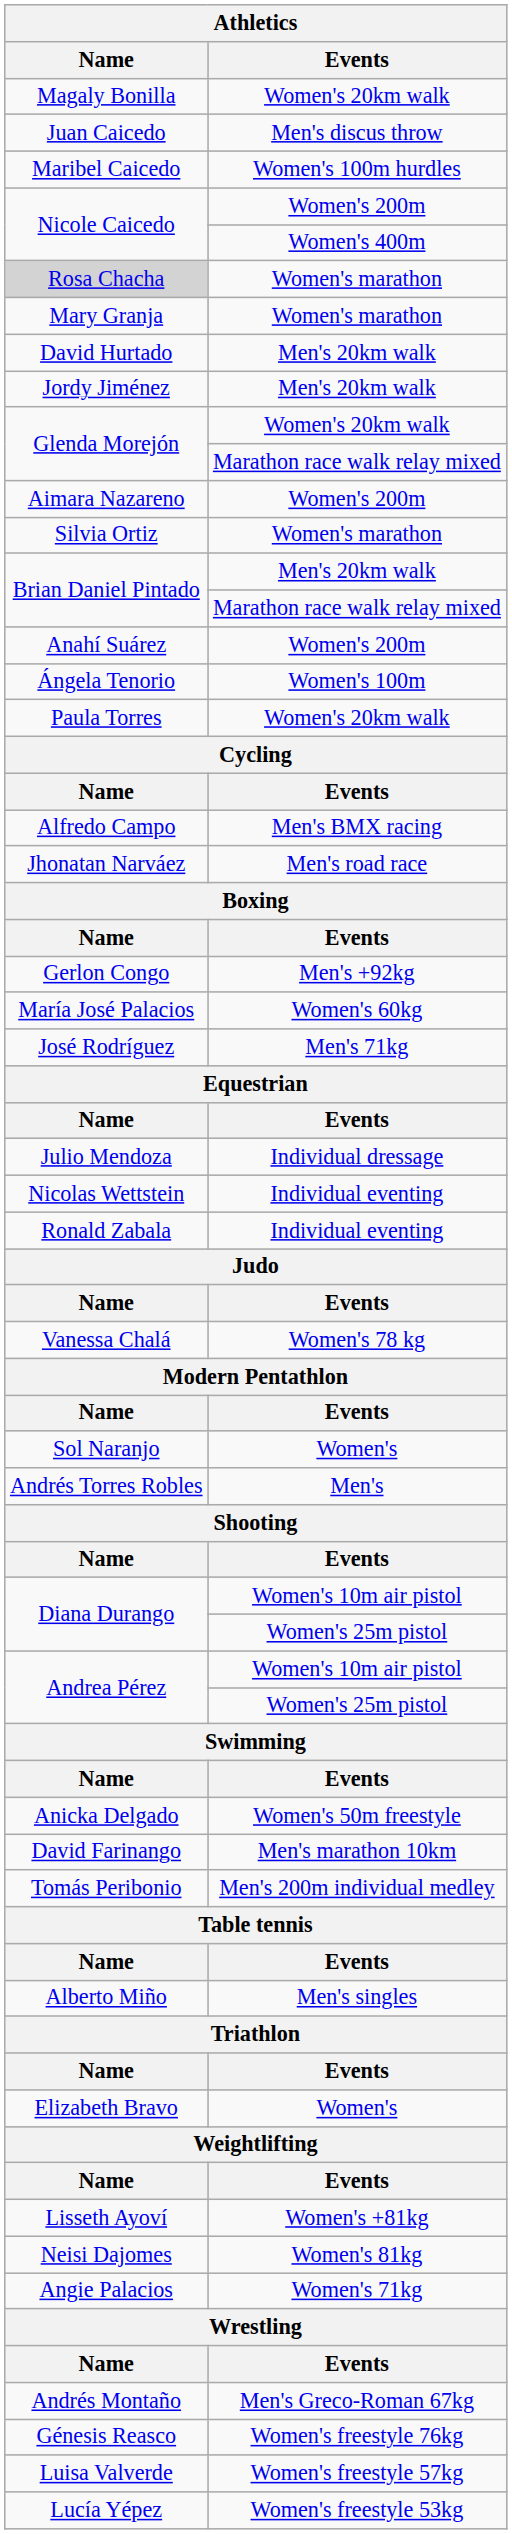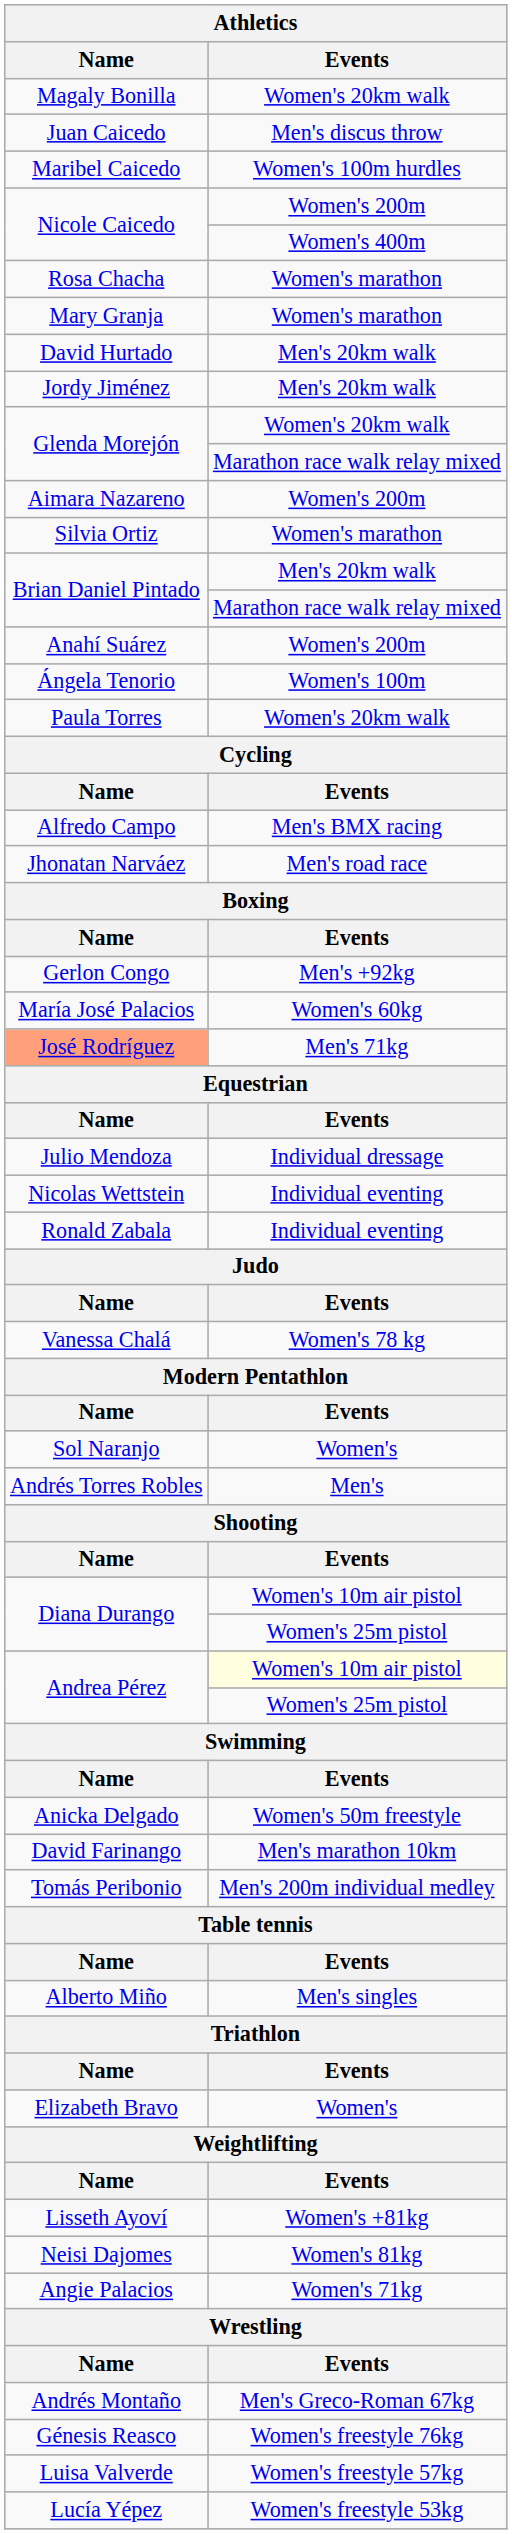(106, 279) lightgrey background -> (106, 279) no background
(106, 1047) no background -> (106, 1047) lightsalmon background
(357, 1669) no background -> (357, 1669) lightyellow background
